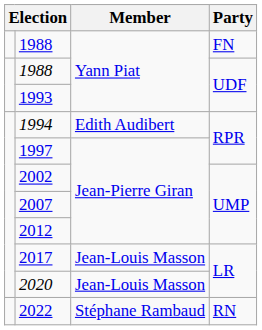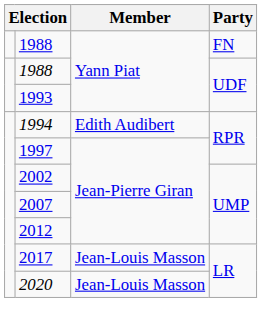- row: (36, 310)
